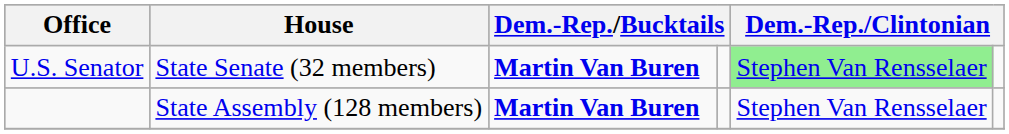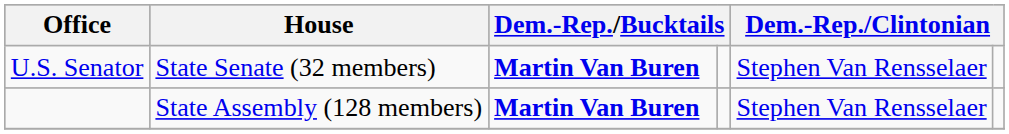(862, 66) lightgreen background -> (862, 66) no background
